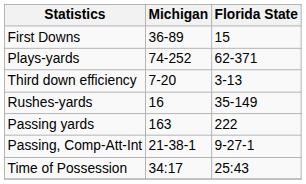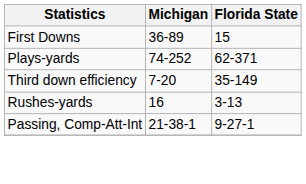(228, 80) 3-13 -> (236, 80) 35-149
(236, 102) 35-149 -> (228, 102) 3-13
- row: (51, 124)
- row: (67, 168)
